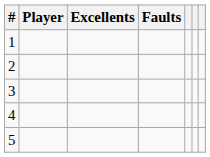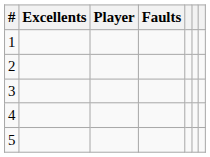columns swapped: (43, 17) <-> (103, 17)
